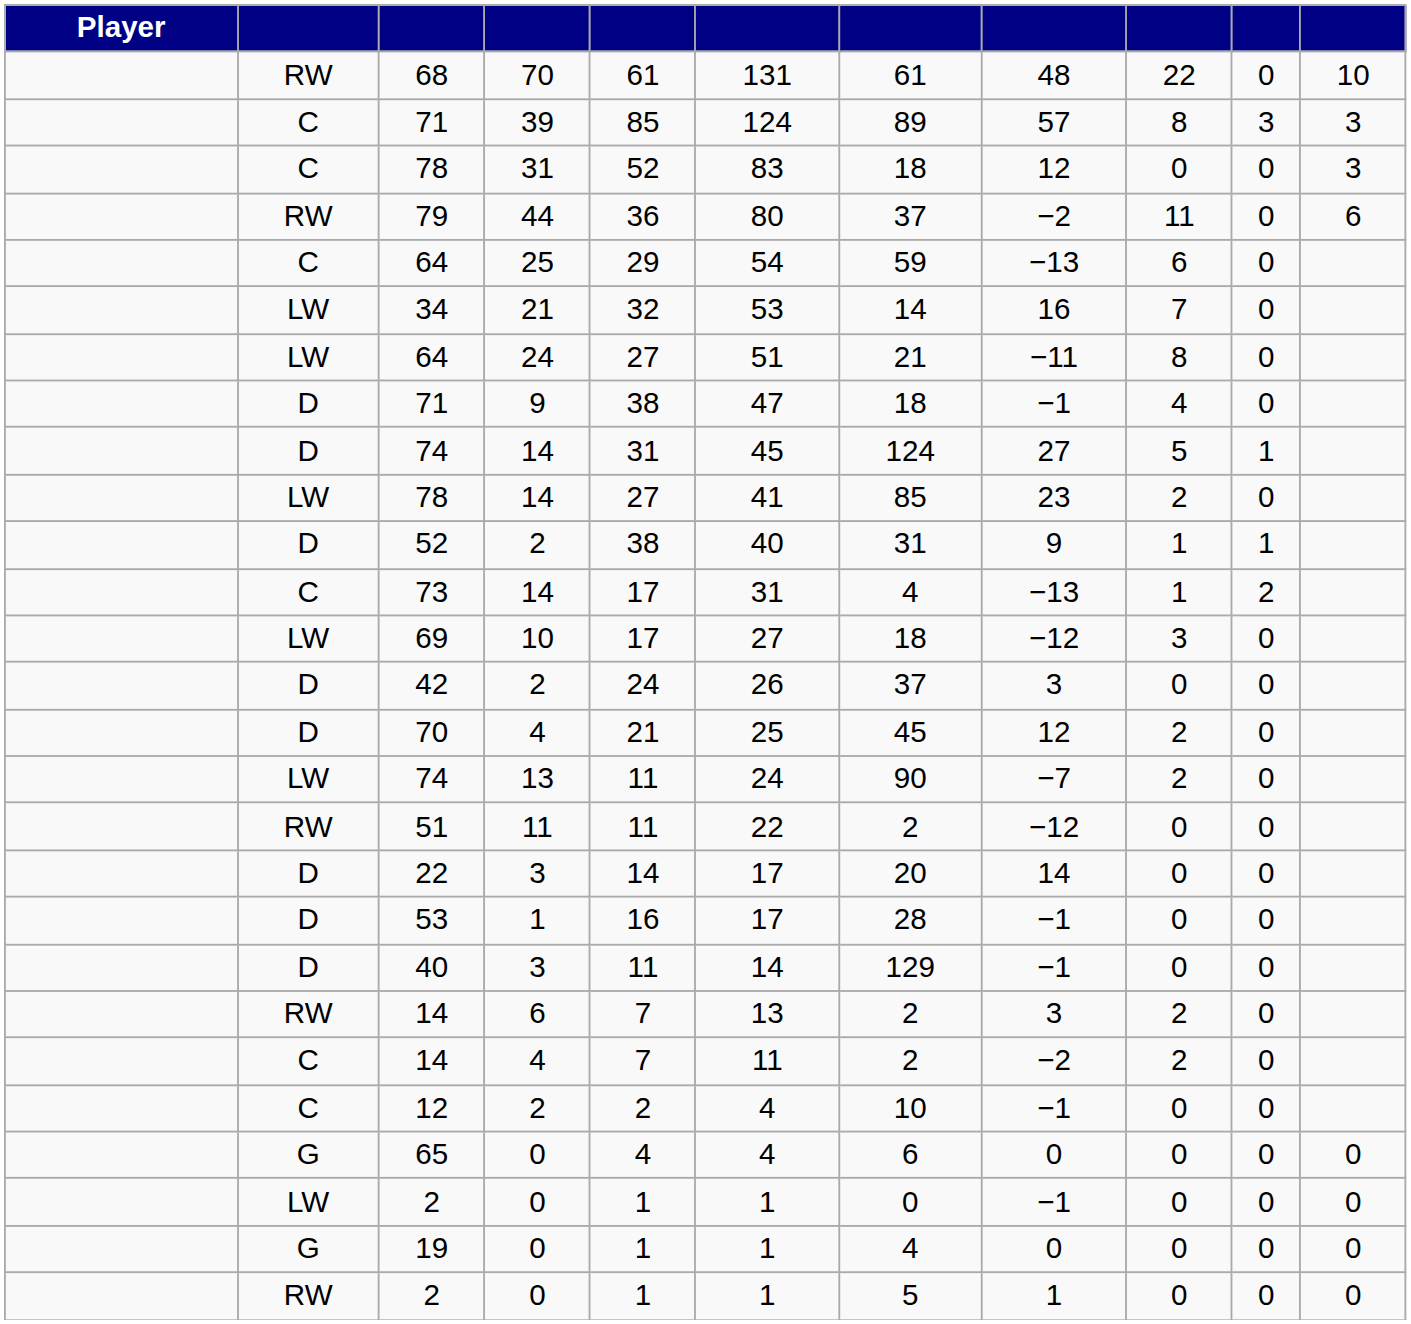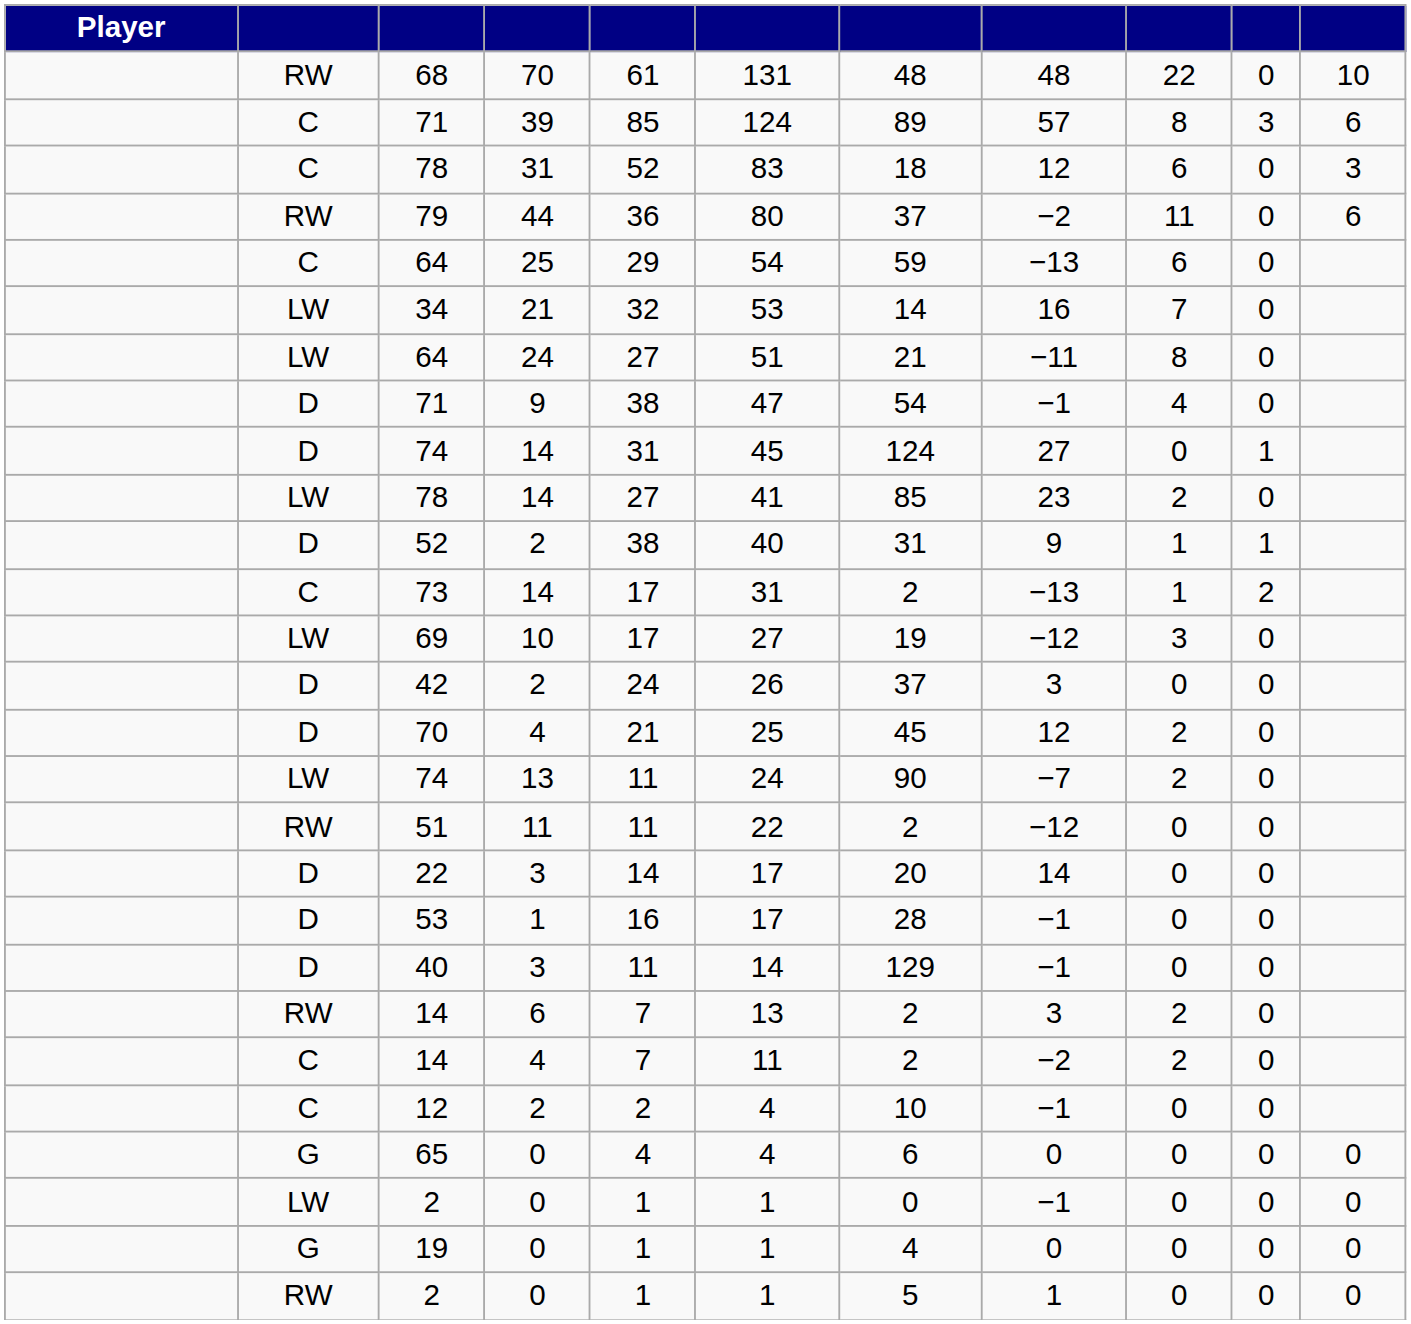(910, 74) 61 -> (910, 74) 48
(1353, 121) 3 -> (1353, 121) 6
(1179, 168) 0 -> (1179, 168) 6
(910, 403) 18 -> (910, 403) 54
(1179, 450) 5 -> (1179, 450) 0
(910, 591) 4 -> (910, 591) 2
(910, 638) 18 -> (910, 638) 19
